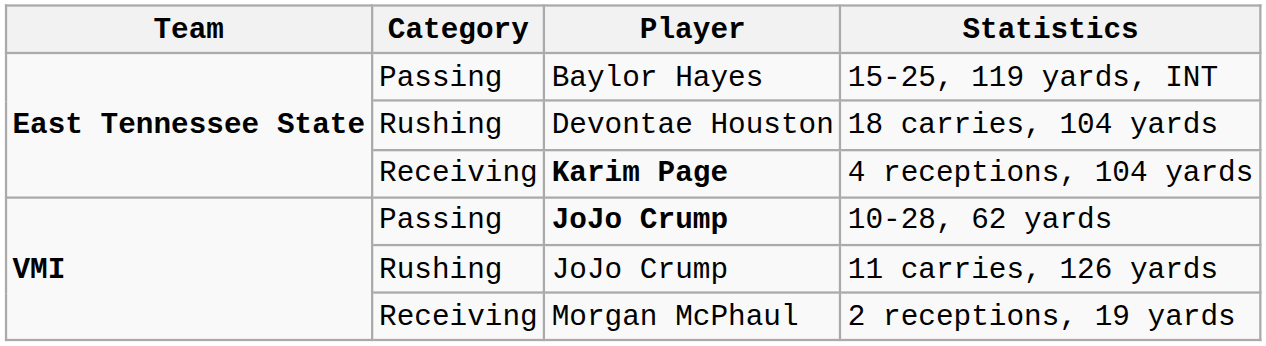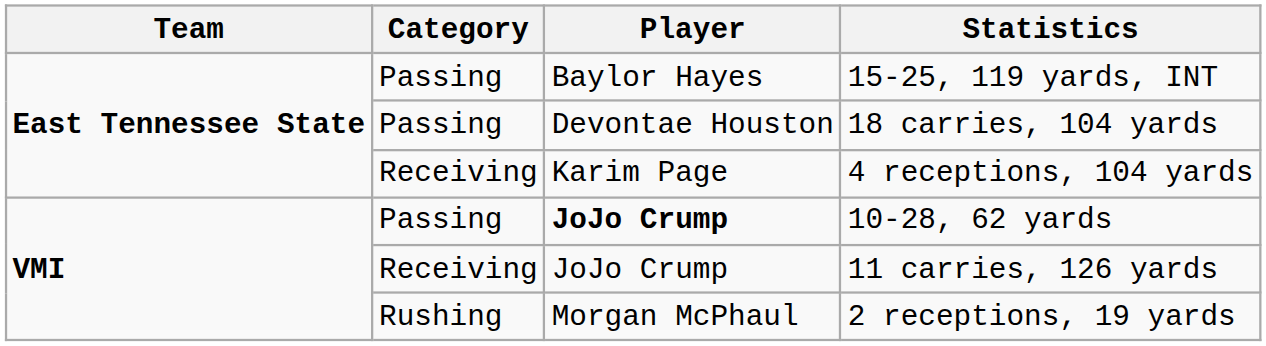(441, 125) Rushing -> (441, 125) Passing
(640, 173) bold -> (640, 173) normal
(441, 269) Rushing -> (458, 269) Receiving
(458, 317) Receiving -> (441, 317) Rushing
